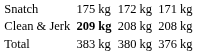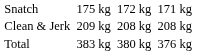(94, 26) bold -> (94, 26) normal
